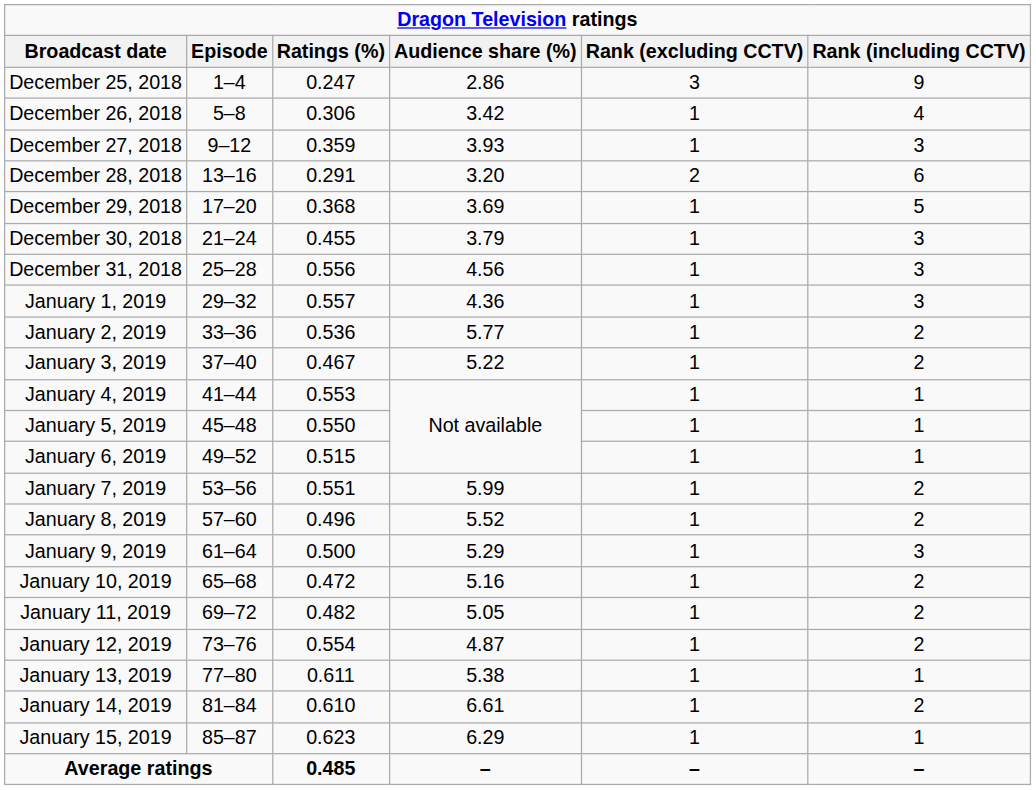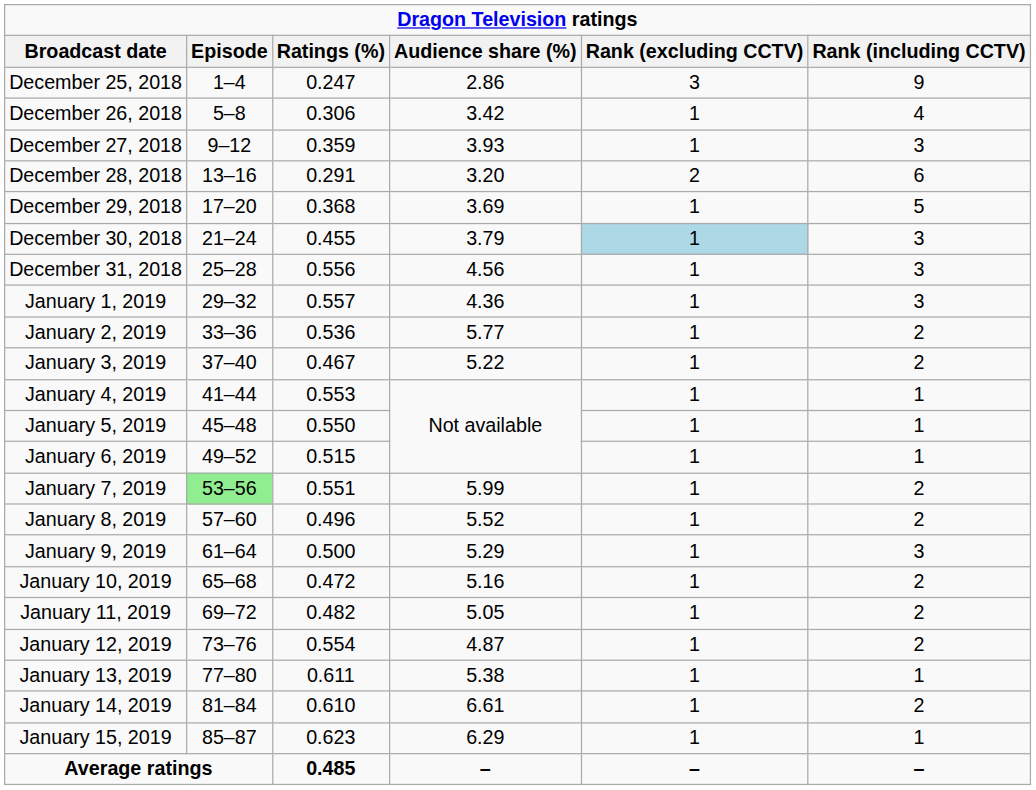(695, 238) no background -> (695, 238) lightblue background
(229, 488) no background -> (229, 488) lightgreen background
